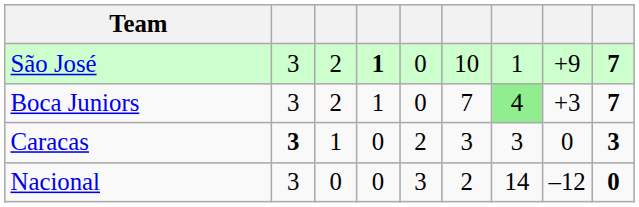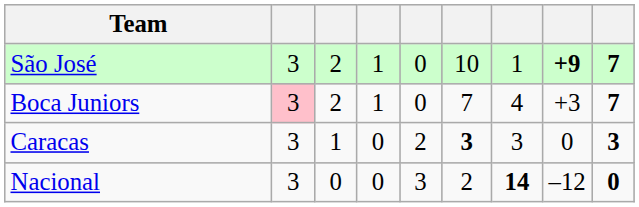(378, 63) bold -> (378, 63) normal
(567, 63) normal -> (567, 63) bold
(293, 102) no background -> (293, 102) pink background
(517, 102) lightgreen background -> (517, 102) no background
(293, 142) bold -> (293, 142) normal
(467, 142) normal -> (467, 142) bold
(517, 181) normal -> (517, 181) bold
